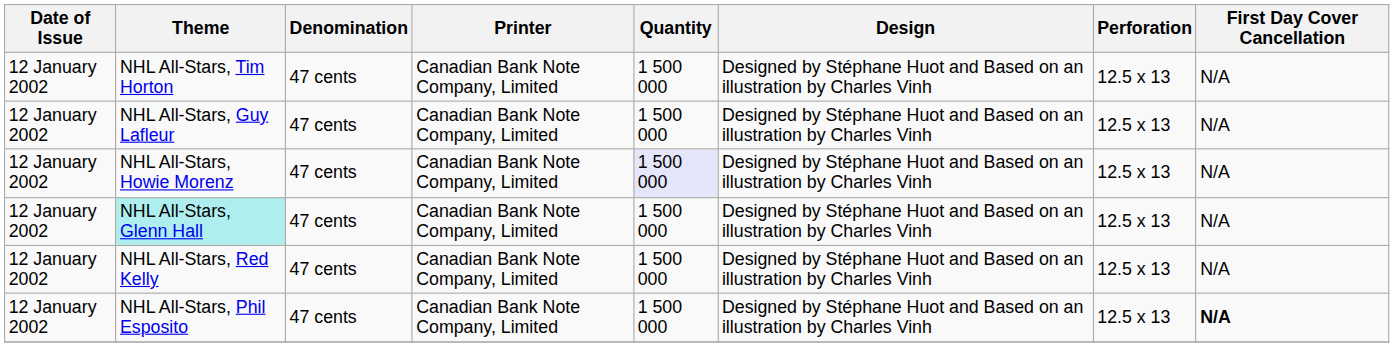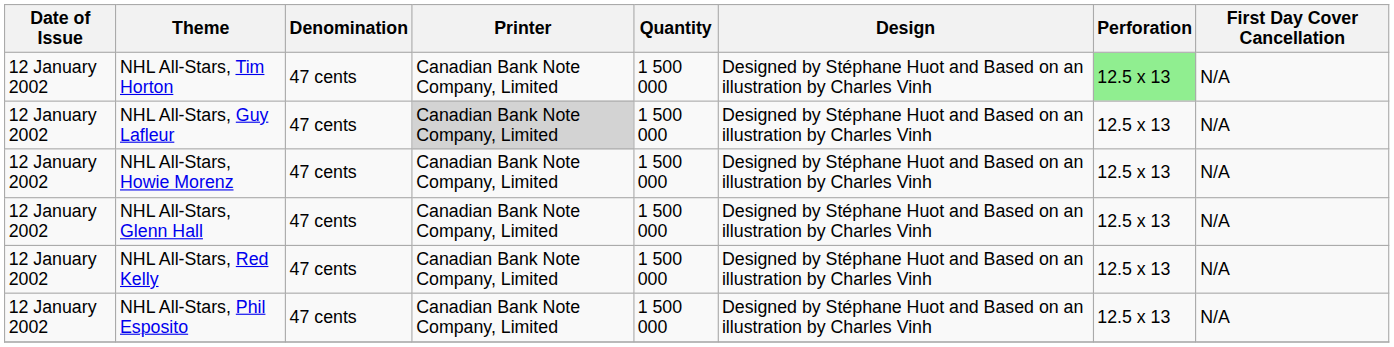(1134, 76) no background -> (1134, 76) lightgreen background
(498, 124) no background -> (498, 124) lightgrey background
(660, 173) lavender background -> (660, 173) no background
(175, 221) paleturquoise background -> (175, 221) no background
(1215, 317) bold -> (1215, 317) normal
